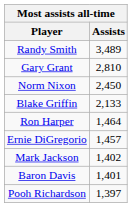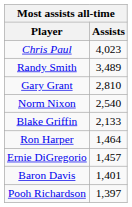+ row: (47, 49)
(108, 85) 2,450 -> (108, 103) 2,540
- row: (47, 157)
